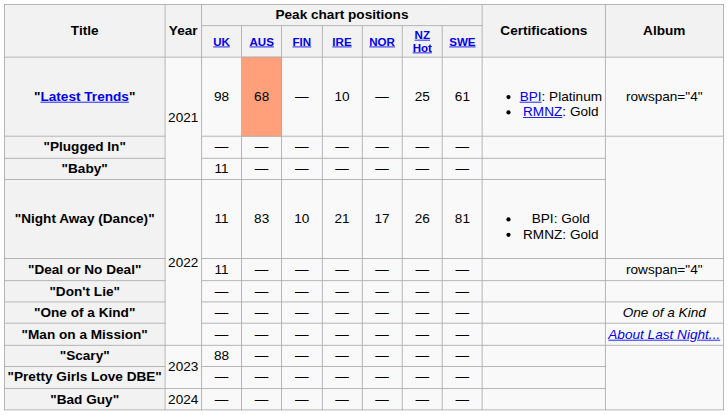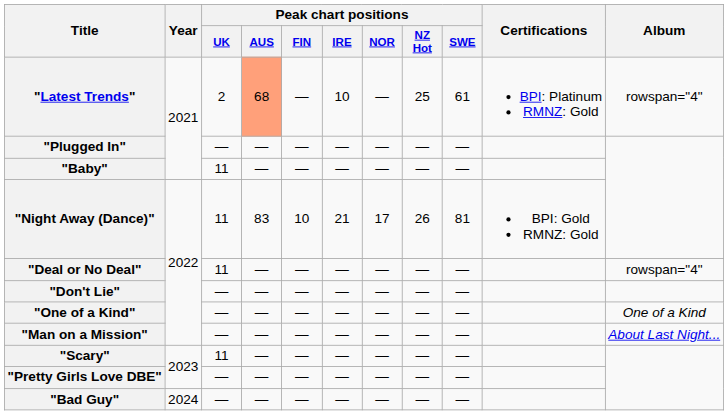(222, 96) 98 -> (222, 96) 2
(222, 355) 88 -> (222, 355) 11
